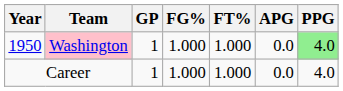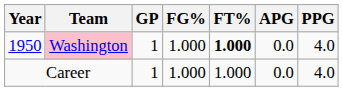(233, 45) normal -> (233, 45) bold
(324, 45) lightgreen background -> (324, 45) no background
